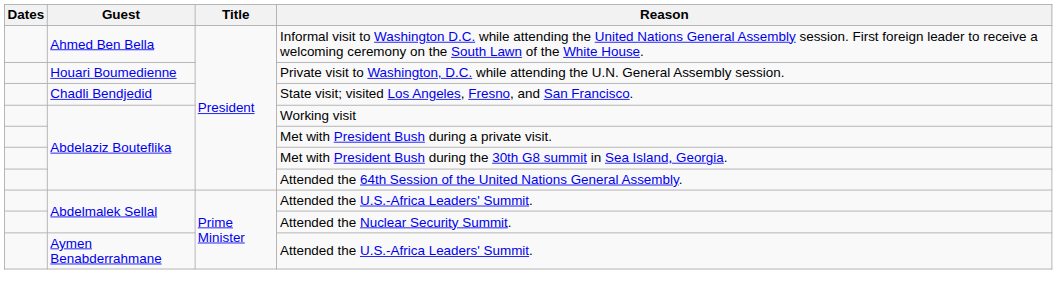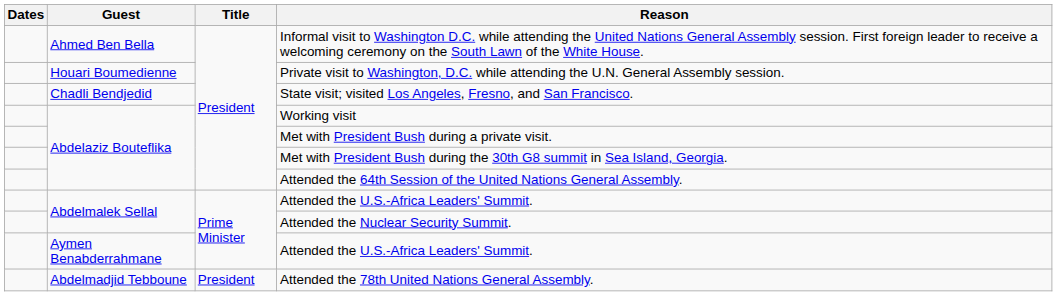+ row: (119, 279)
